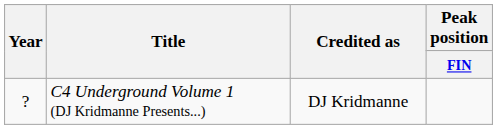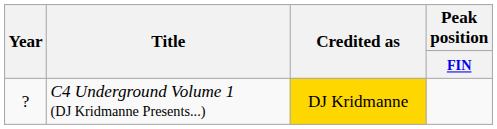(358, 101) no background -> (358, 101) gold background
